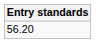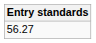(20, 30) 56.20 -> (20, 30) 56.27
